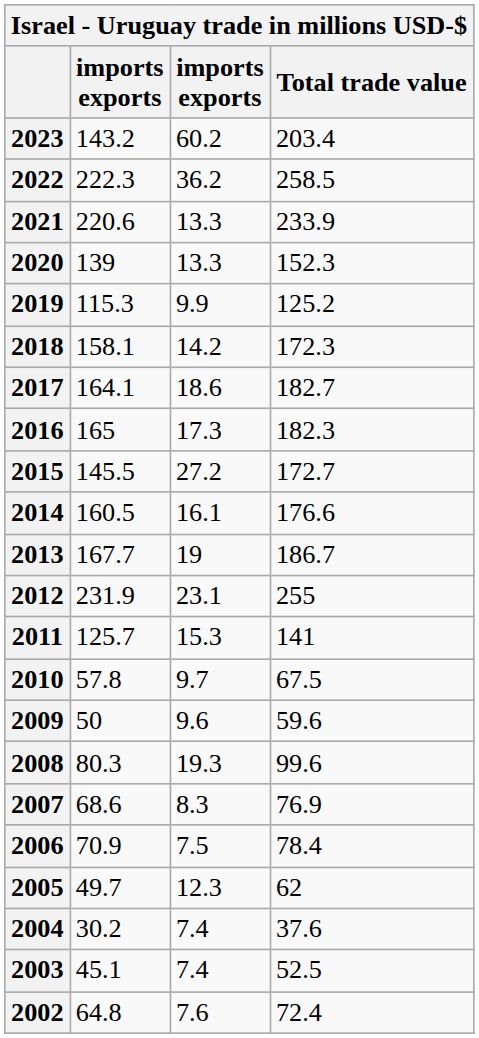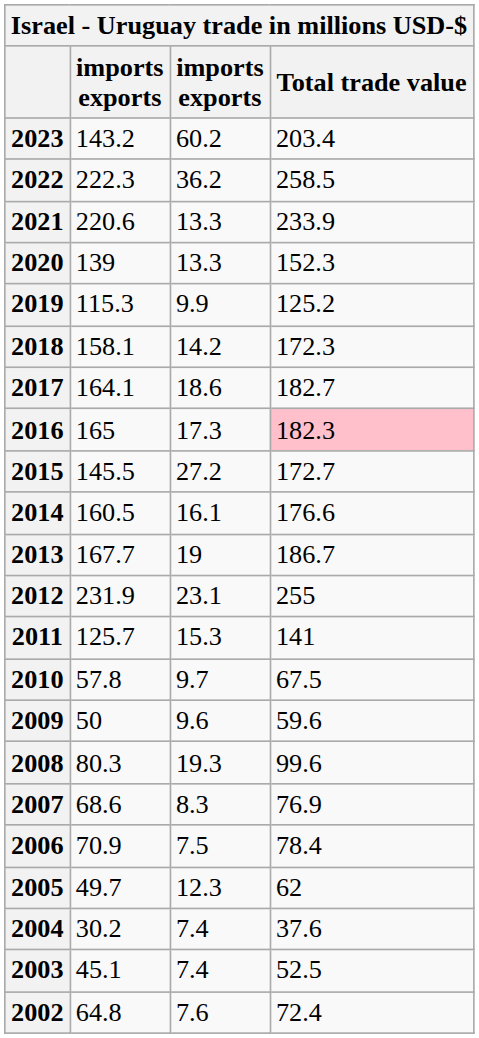(306, 429) no background -> (306, 429) pink background
